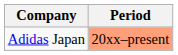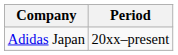(130, 38) lightsalmon background -> (130, 38) no background
